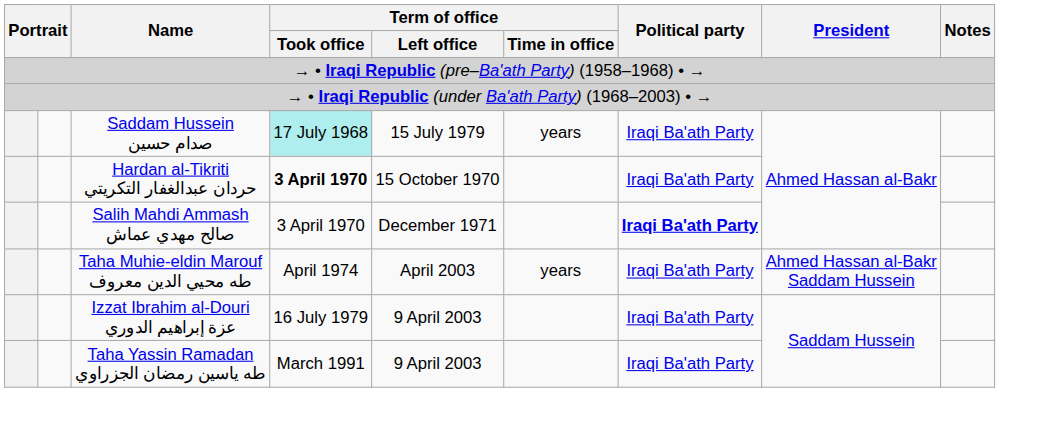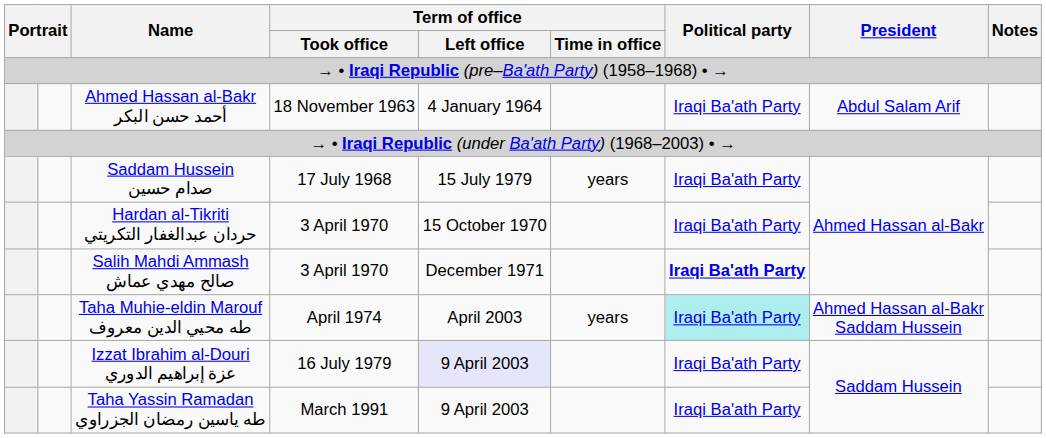+ row: (171, 106)
(321, 133) paleturquoise background -> (344, 179) no background
(321, 179) bold -> (344, 225) normal
(690, 271) no background -> (737, 317) paleturquoise background
(438, 317) no background -> (485, 363) lavender background
